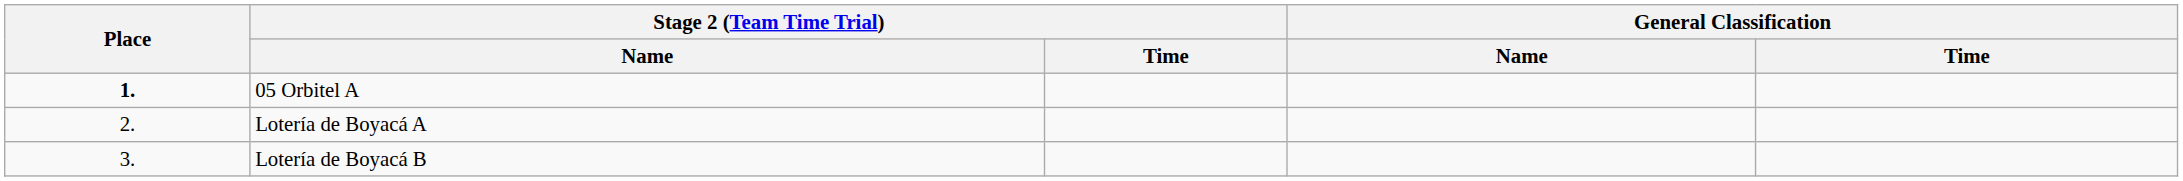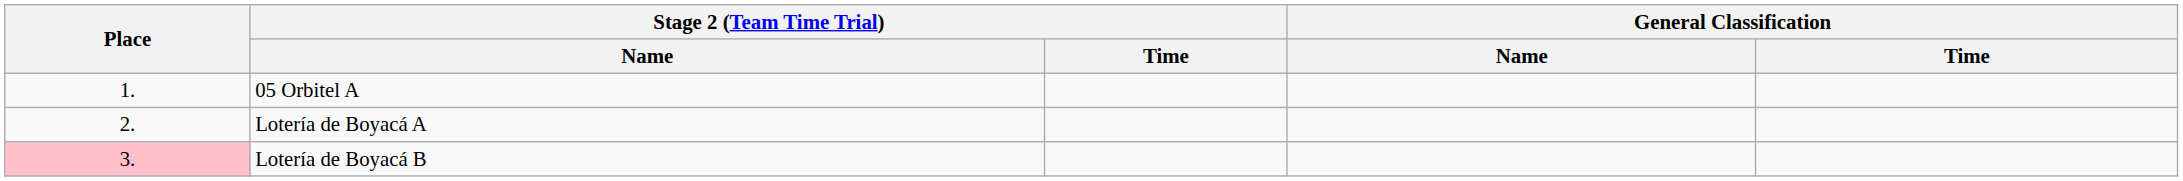(128, 90) bold -> (128, 90) normal
(128, 159) no background -> (128, 159) pink background
